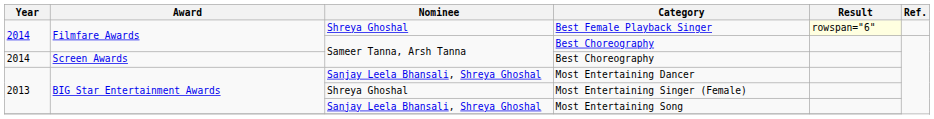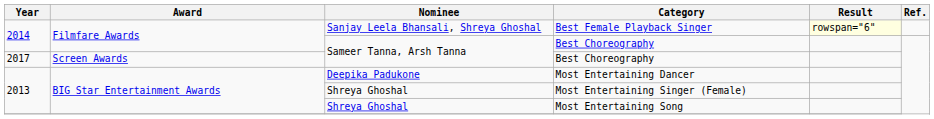(368, 28) Shreya Ghoshal -> (434, 28) Sanjay Leela Bhansali, Shreya Ghoshal
(18, 59) 2014 -> (18, 59) 2017
(434, 75) Sanjay Leela Bhansali, Shreya Ghoshal -> (373, 75) Deepika Padukone
(434, 106) Sanjay Leela Bhansali, Shreya Ghoshal -> (368, 106) Shreya Ghoshal
